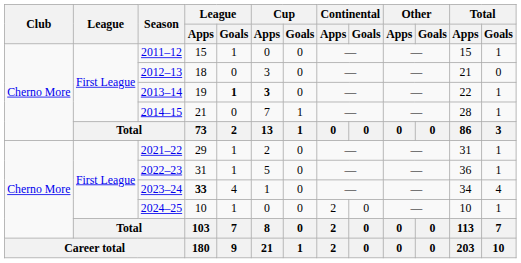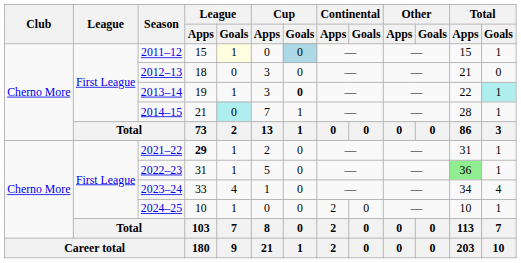(234, 53) no background -> (234, 53) lightyellow background
(300, 53) no background -> (300, 53) lightblue background
(234, 92) bold -> (234, 92) normal
(267, 92) bold -> (267, 92) normal
(300, 92) normal -> (300, 92) bold
(499, 92) no background -> (499, 92) paleturquoise background
(234, 112) no background -> (234, 112) paleturquoise background
(201, 150) normal -> (201, 150) bold
(465, 170) no background -> (465, 170) lightgreen background
(201, 189) bold -> (201, 189) normal
